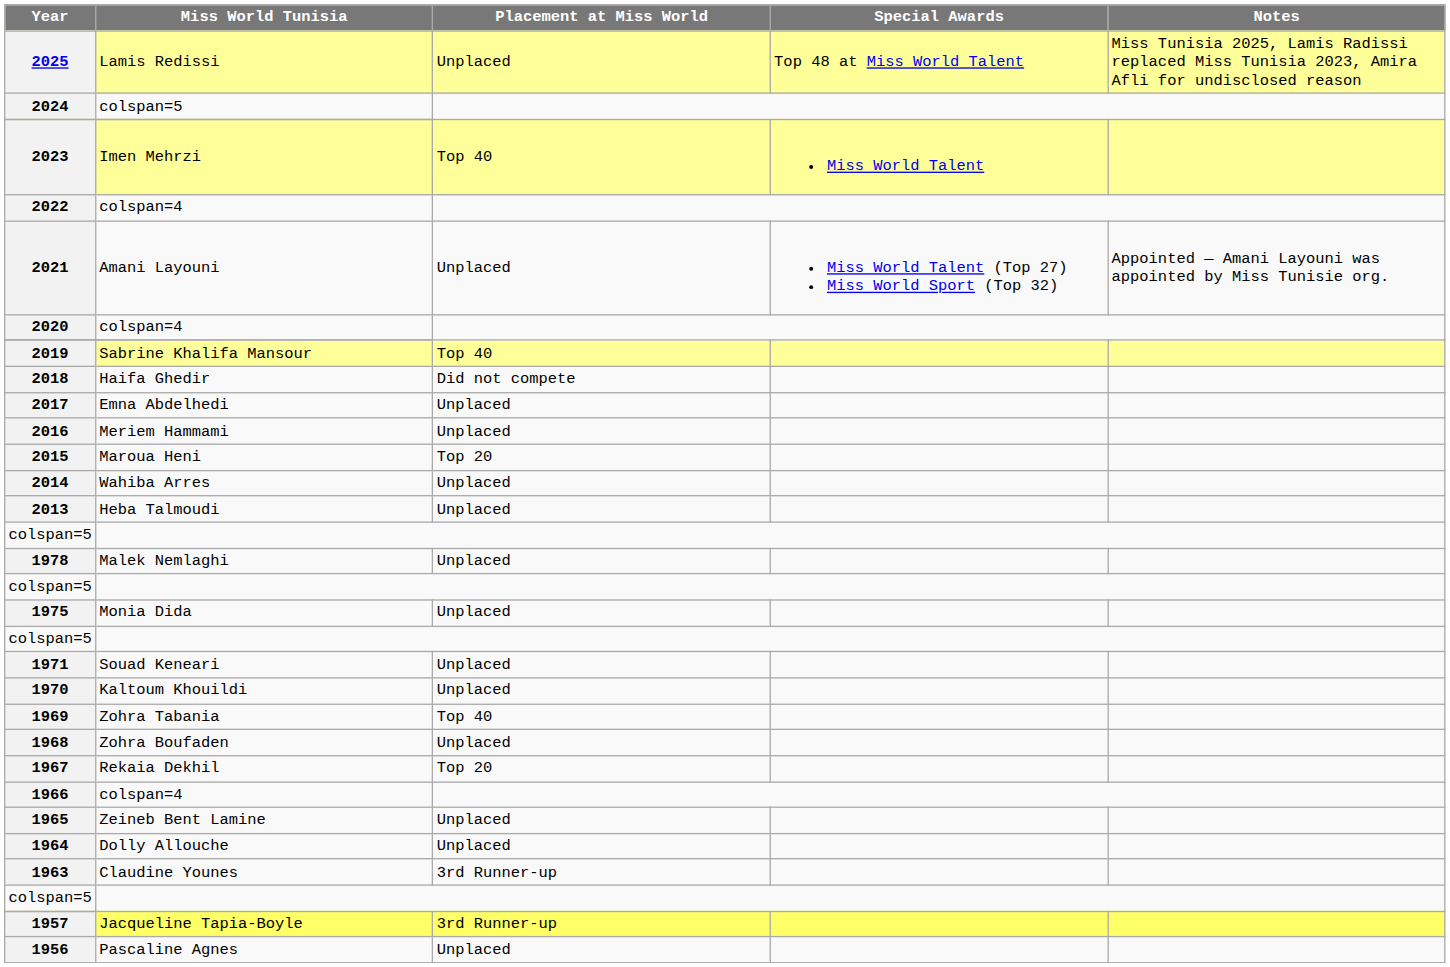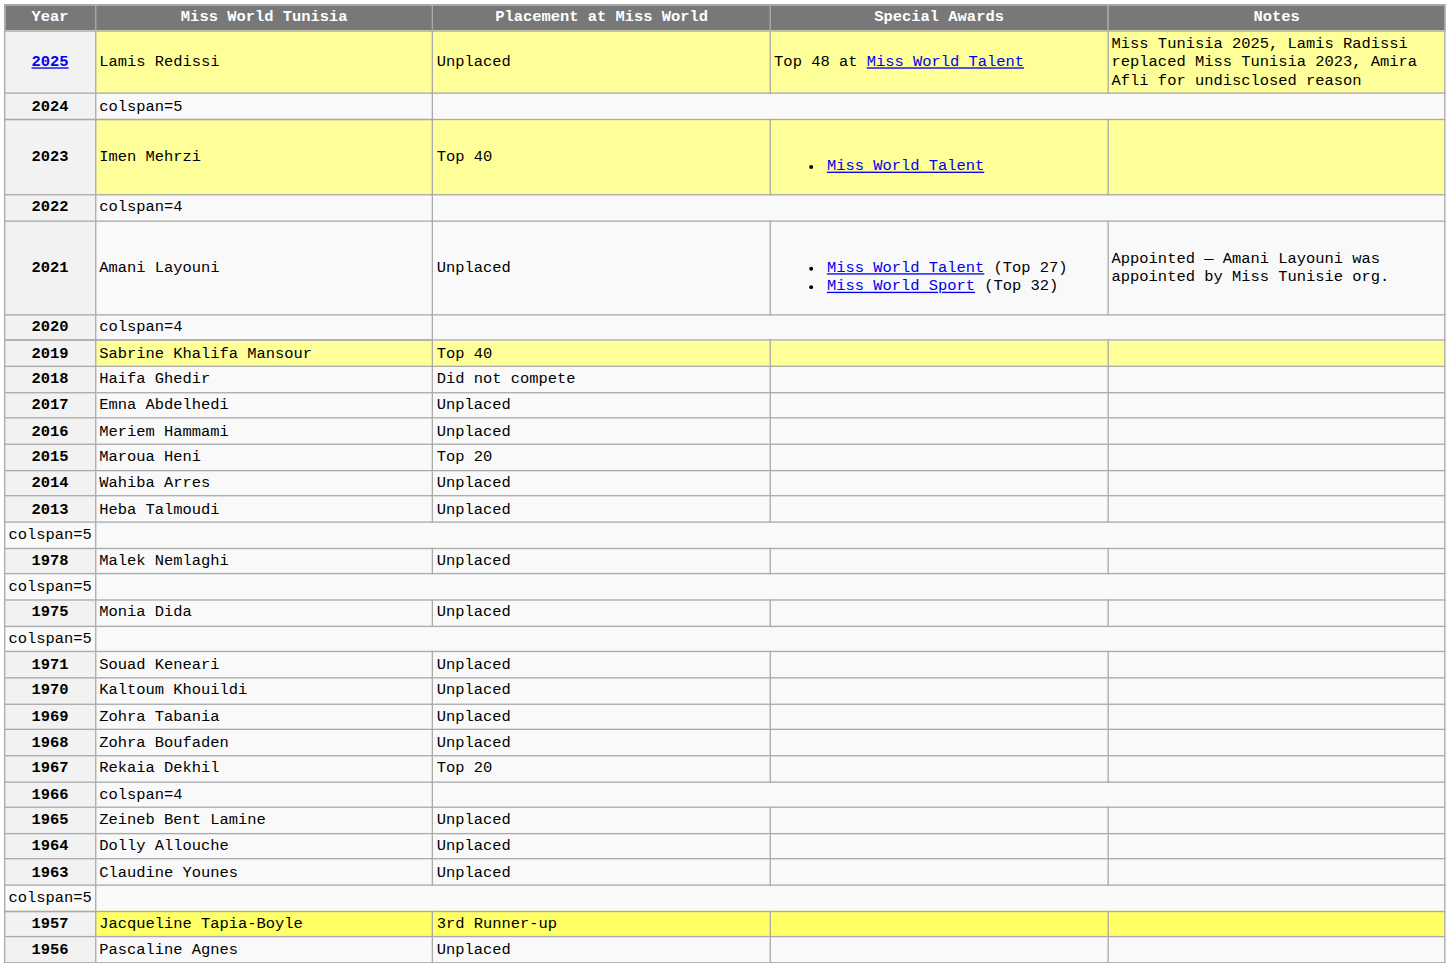(464, 716) Top 40 -> (474, 716) Unplaced
(497, 872) 3rd Runner-up -> (474, 872) Unplaced
